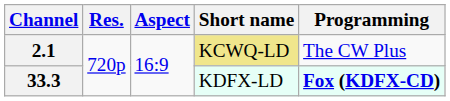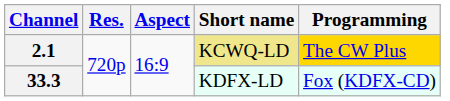(355, 50) no background -> (355, 50) gold background
(372, 80) bold -> (370, 80) normal
